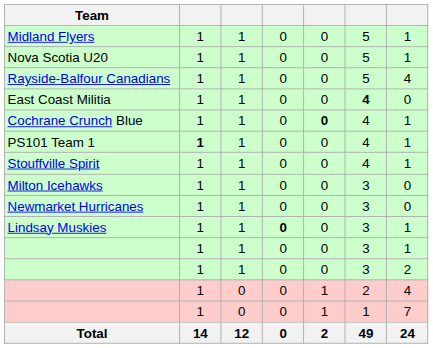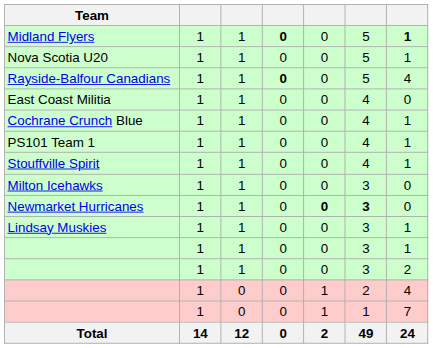(283, 36) normal -> (283, 36) bold
(407, 36) normal -> (407, 36) bold
(283, 79) normal -> (283, 79) bold
(366, 100) bold -> (366, 100) normal
(325, 121) bold -> (325, 121) normal
(200, 142) bold -> (200, 142) normal
(325, 206) normal -> (325, 206) bold
(366, 206) normal -> (366, 206) bold
(283, 227) bold -> (283, 227) normal
